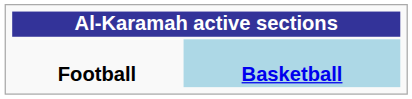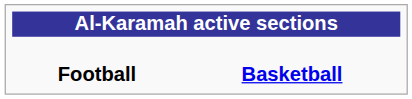(292, 74) lightblue background -> (292, 74) no background
